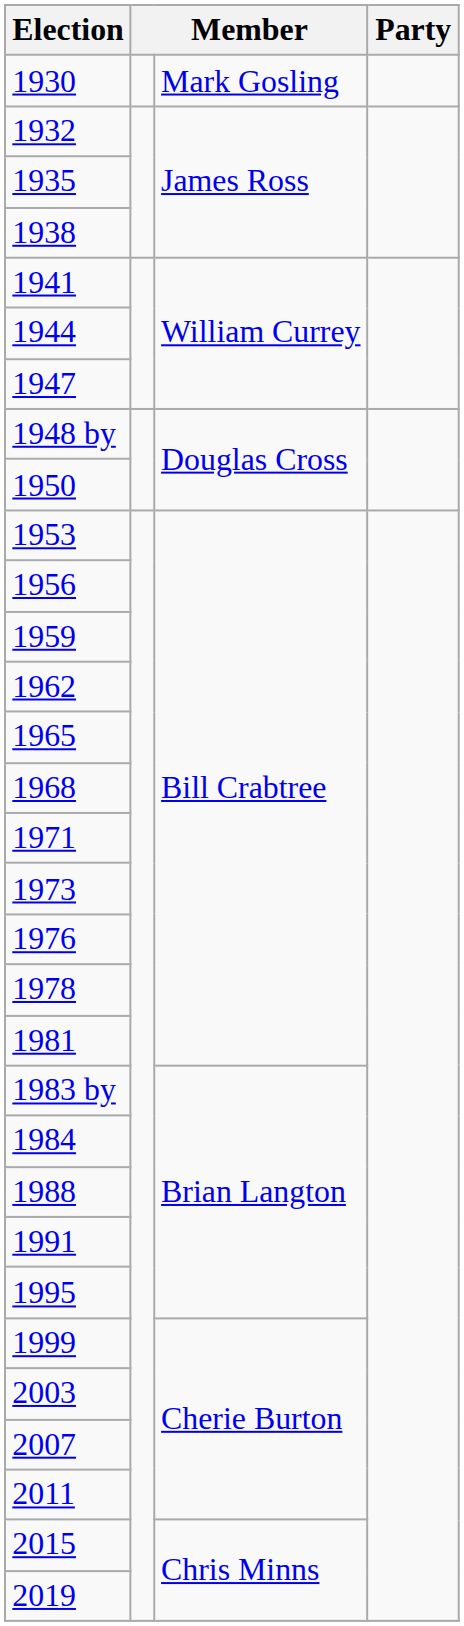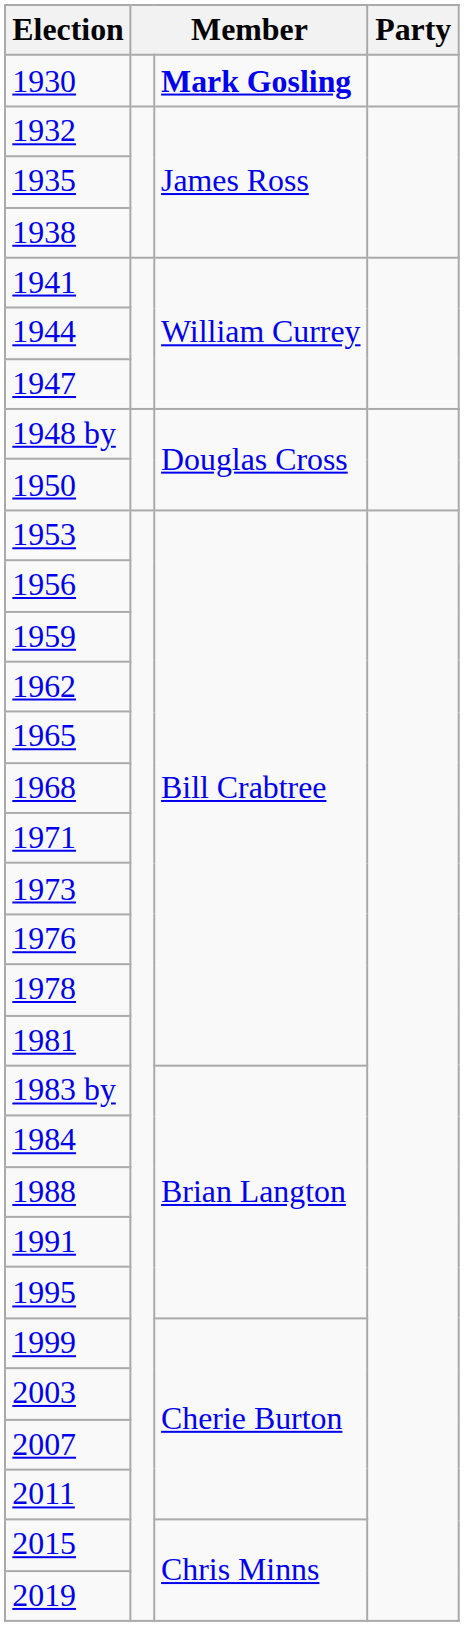(250, 80) normal -> (256, 80) bold
